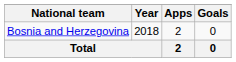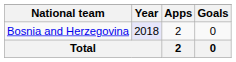(147, 31) no background -> (147, 31) lavender background
